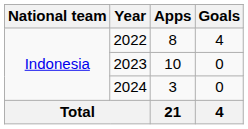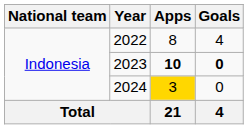(173, 64) normal -> (173, 64) bold
(219, 64) normal -> (219, 64) bold
(173, 87) no background -> (173, 87) gold background
